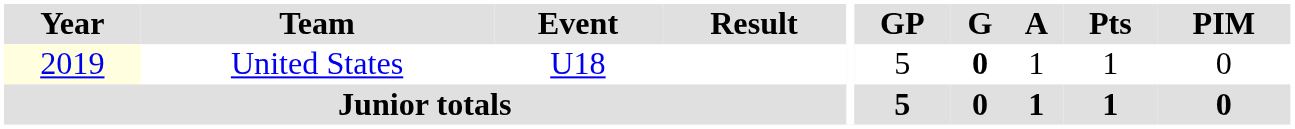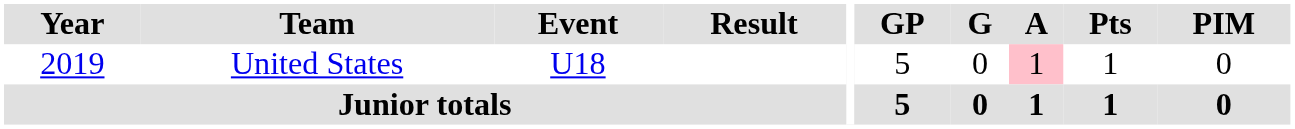(72, 63) lightyellow background -> (72, 63) no background
(980, 63) bold -> (980, 63) normal
(1036, 63) no background -> (1036, 63) pink background
